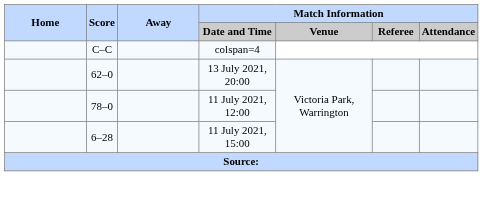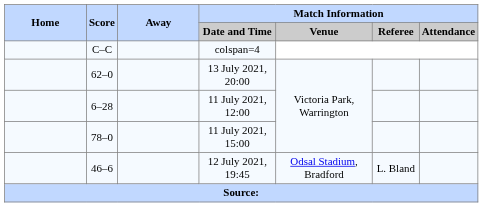(102, 105) 78–0 -> (102, 105) 6–28
(102, 137) 6–28 -> (102, 137) 78–0
+ row: (237, 168)
